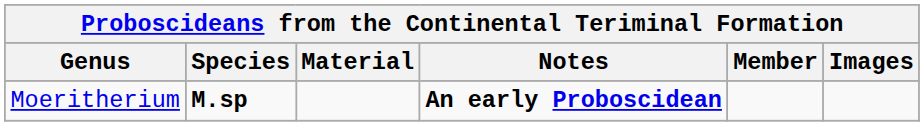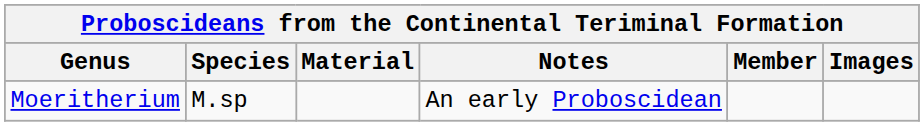(219, 101) bold -> (219, 101) normal
(574, 101) bold -> (574, 101) normal
